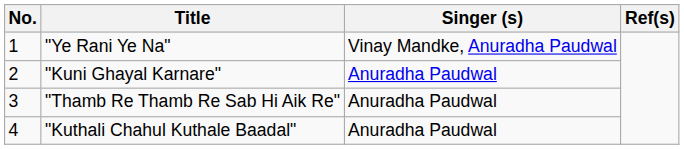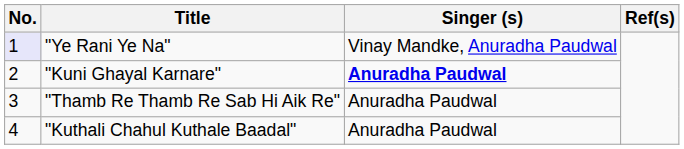(14, 46) no background -> (14, 46) lavender background
(422, 74) normal -> (427, 74) bold
